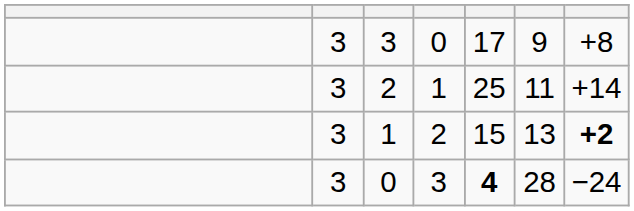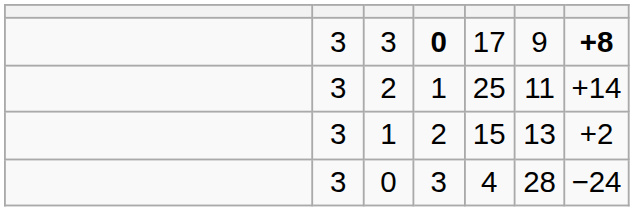(439, 41) normal -> (439, 41) bold
(596, 41) normal -> (596, 41) bold
(596, 134) bold -> (596, 134) normal
(489, 181) bold -> (489, 181) normal
